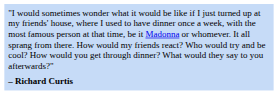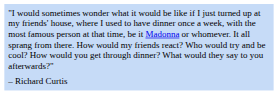(41, 81) bold -> (38, 81) normal
